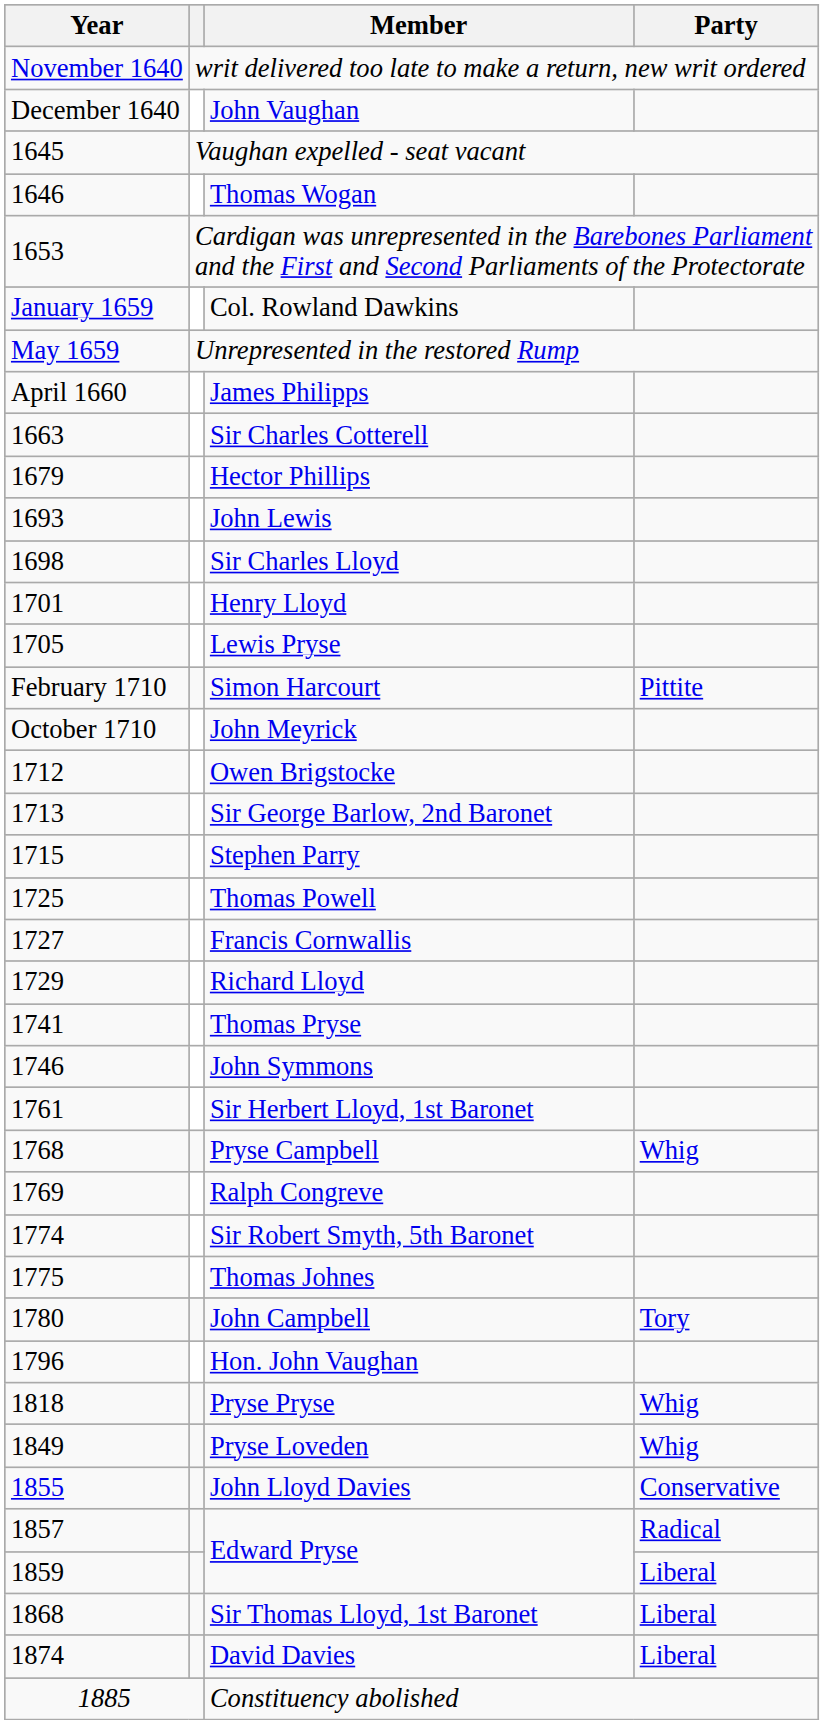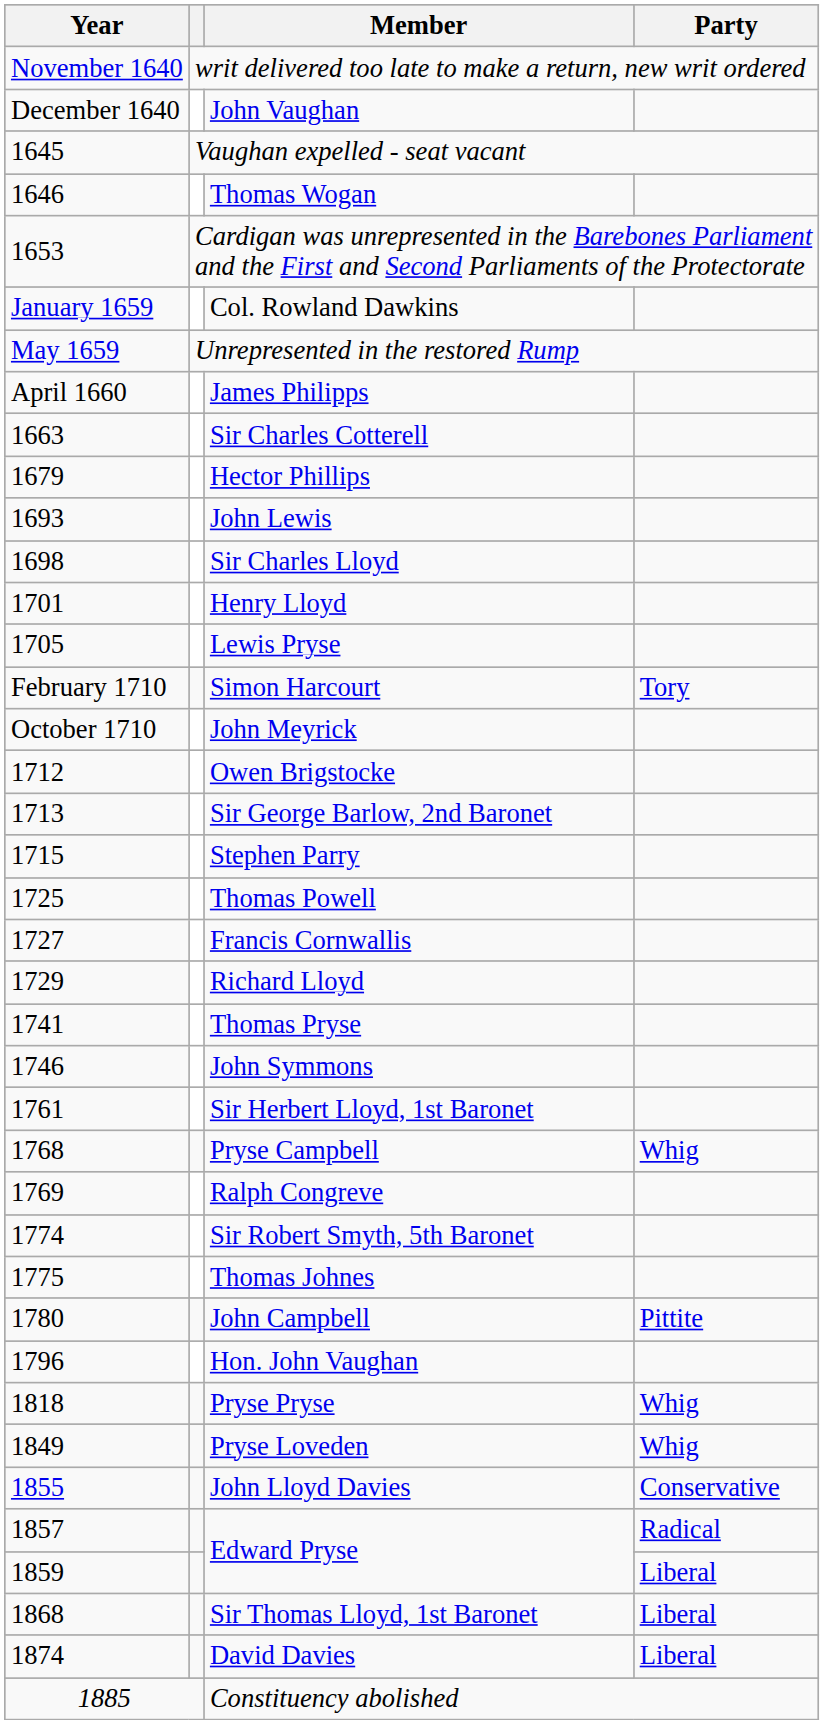(671, 687) Pittite -> (665, 687) Tory
(665, 1319) Tory -> (671, 1319) Pittite
